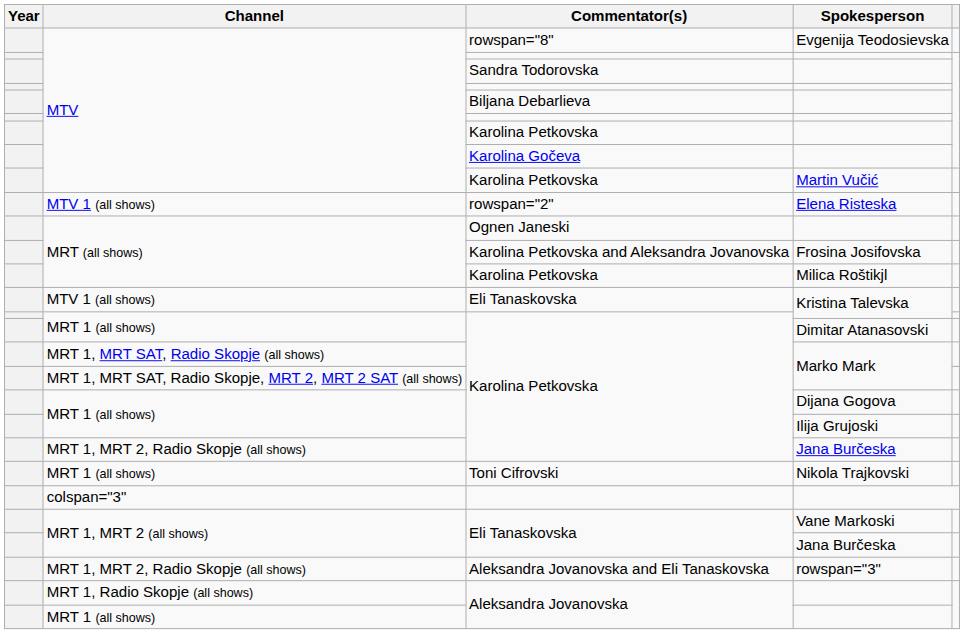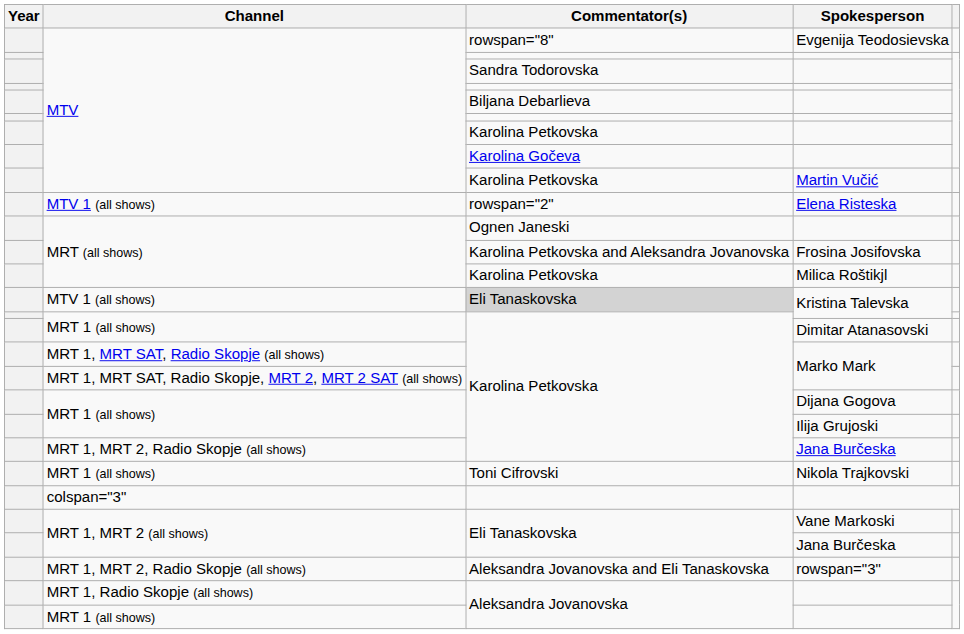(523, 299) no background -> (523, 299) lightgrey background
